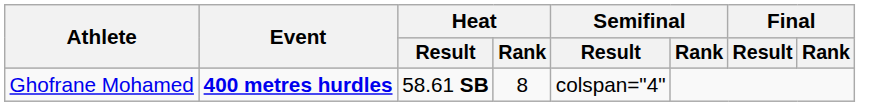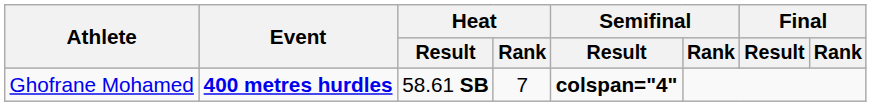(522, 85) 8 -> (522, 85) 7
(611, 85) normal -> (617, 85) bold
